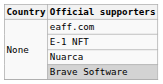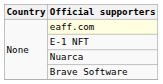(72, 27) no background -> (72, 27) lightyellow background
(89, 72) lightgrey background -> (89, 72) no background
